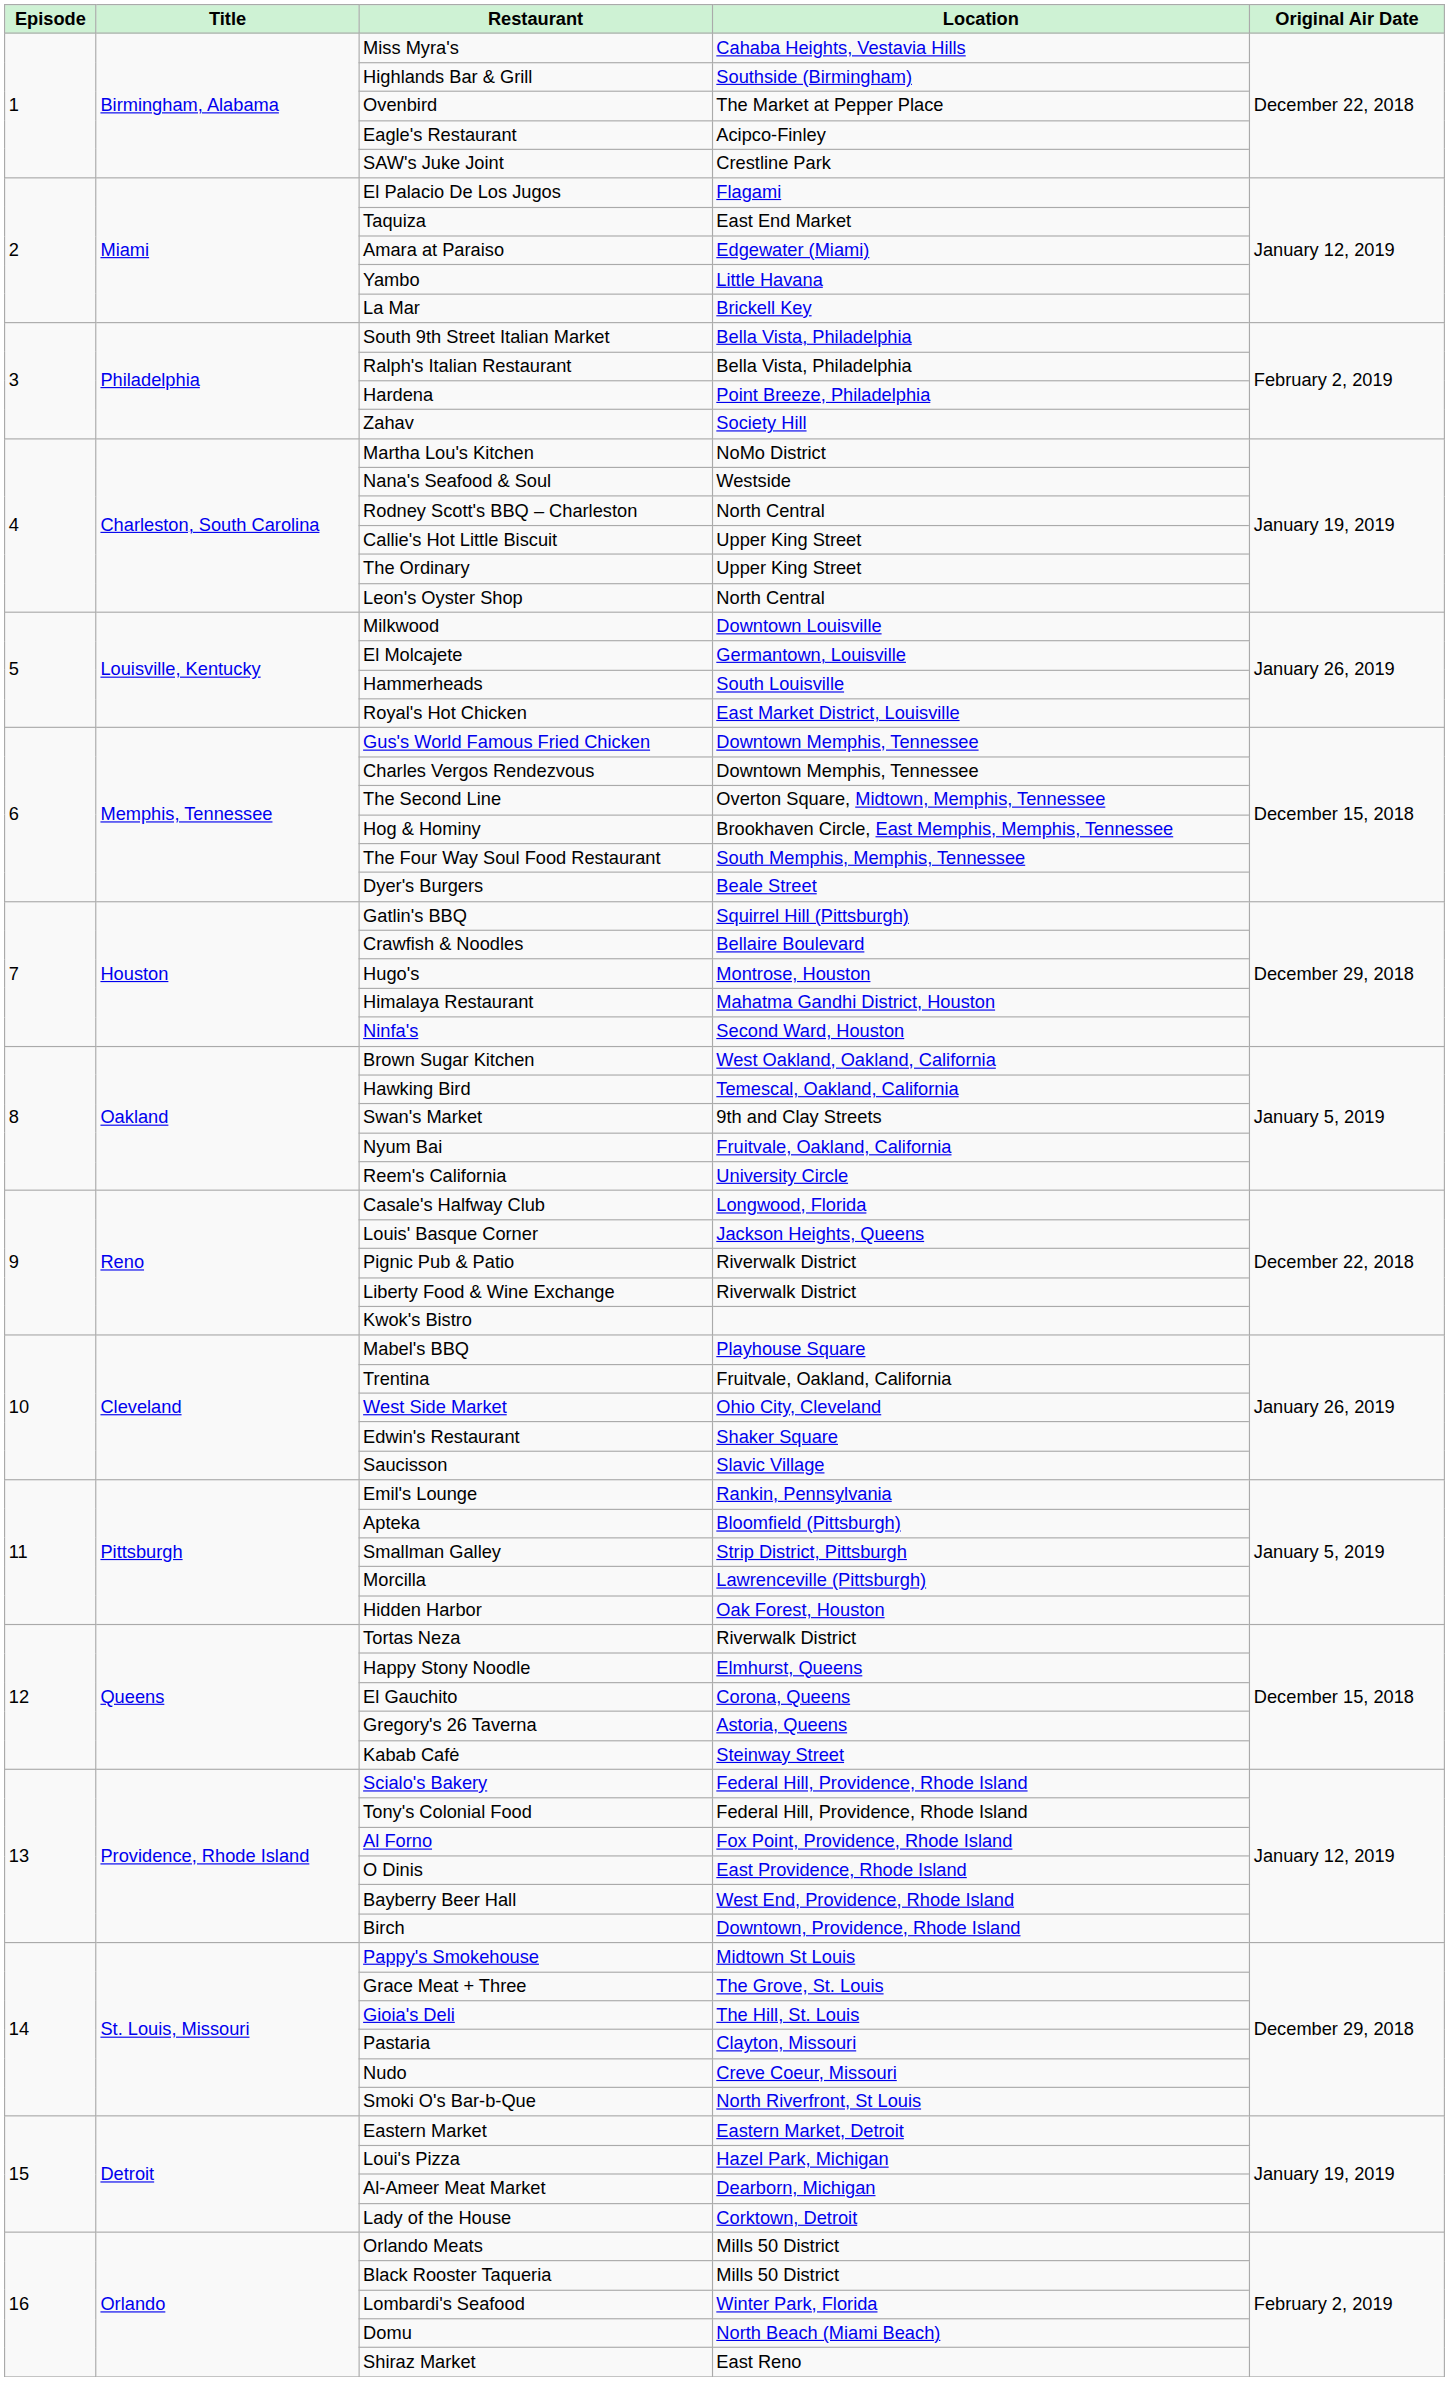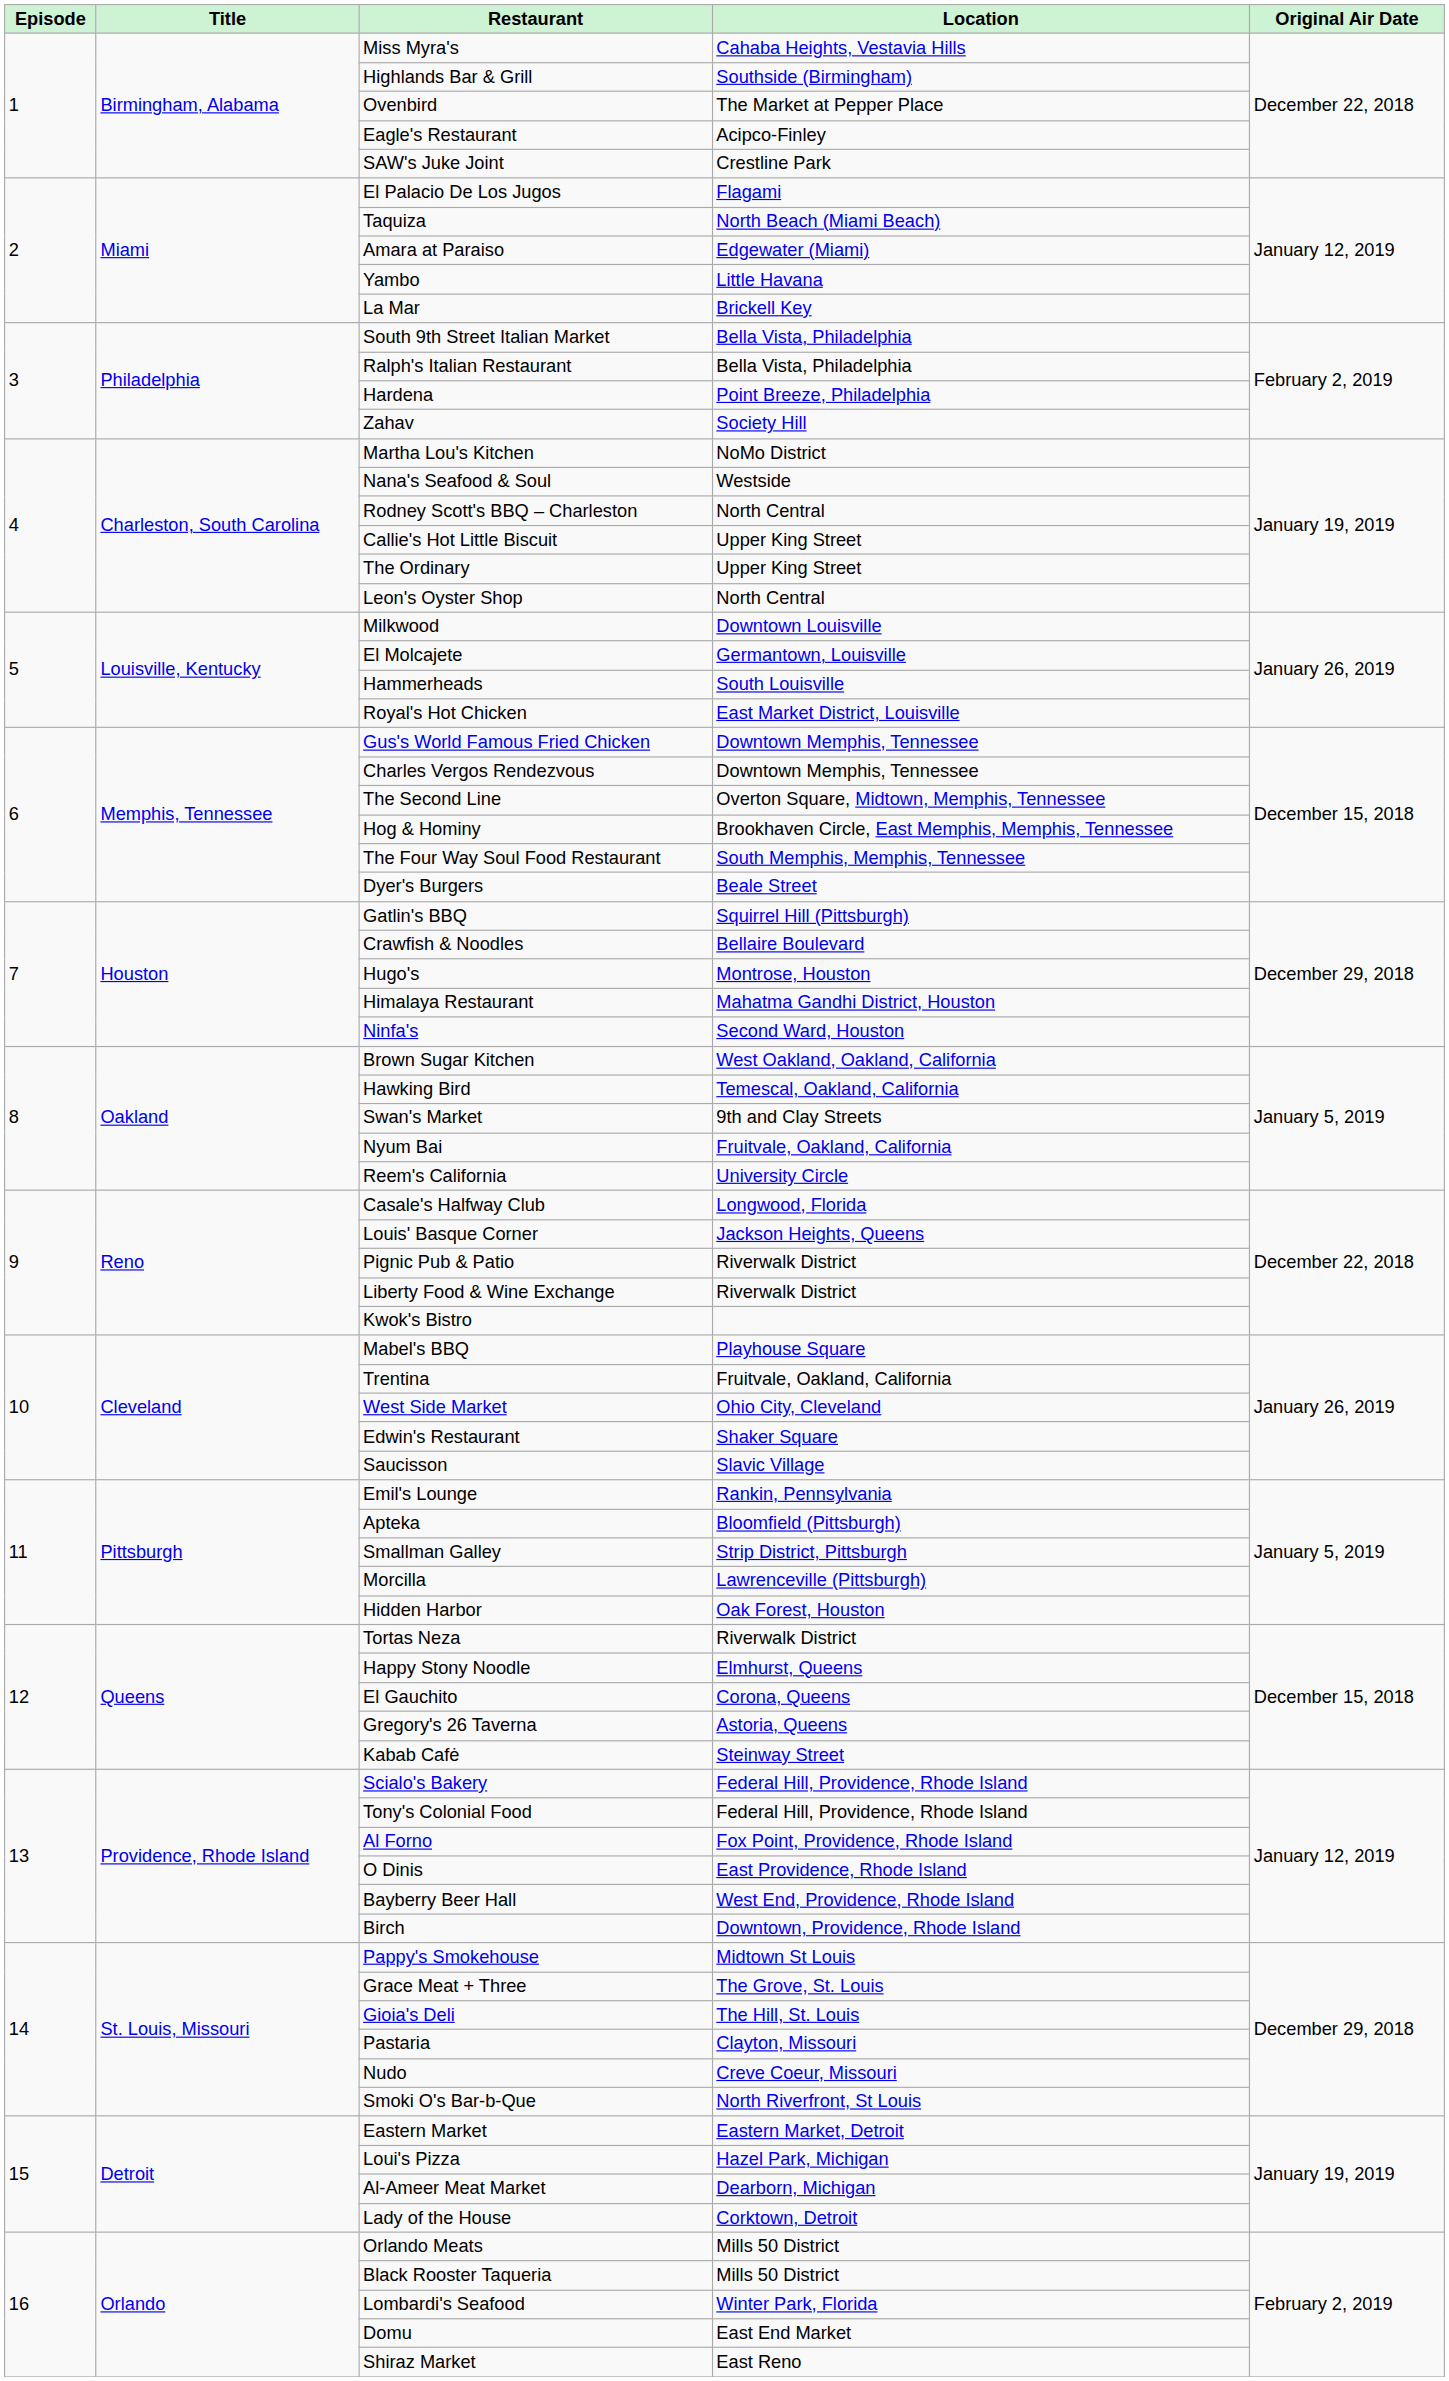(784, 221) East End Market -> (828, 221) North Beach (Miami Beach)
(828, 2333) North Beach (Miami Beach) -> (784, 2333) East End Market
